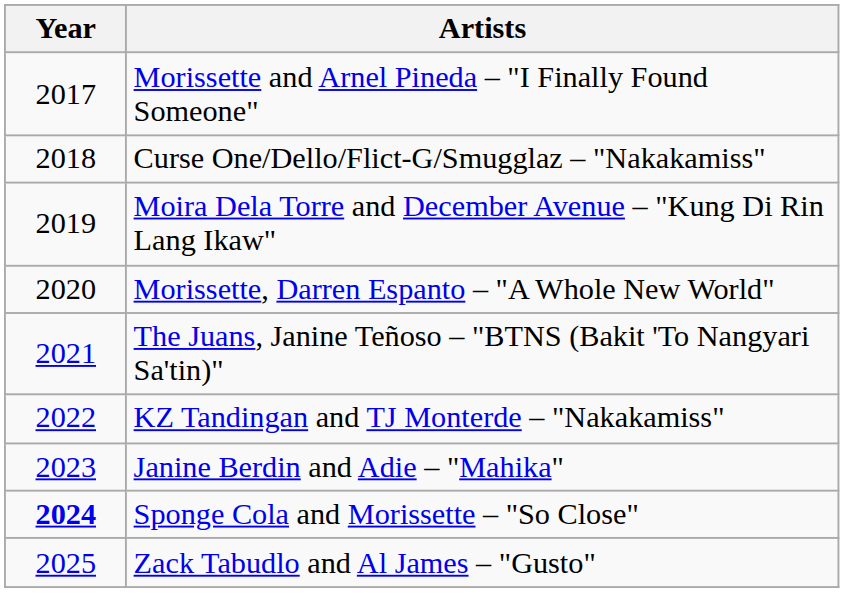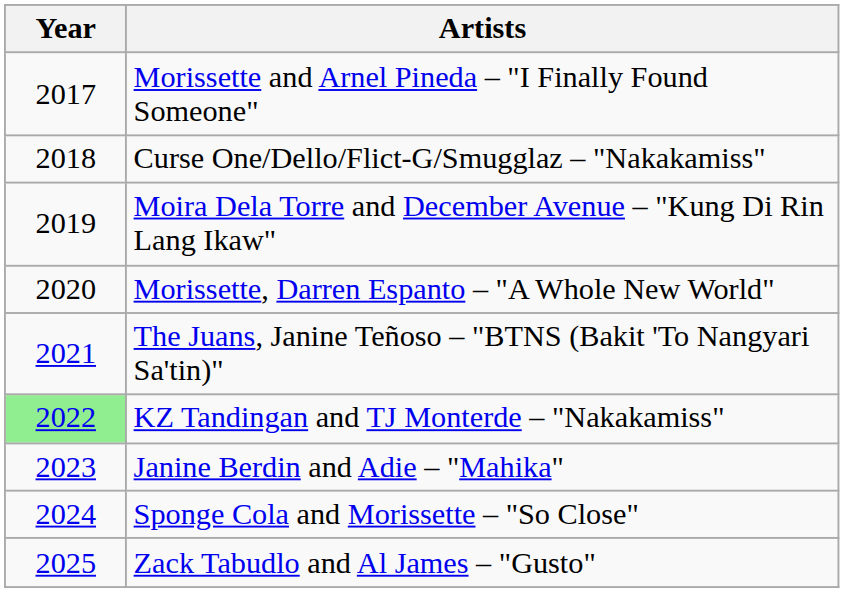(66, 418) no background -> (66, 418) lightgreen background
(66, 514) bold -> (66, 514) normal
